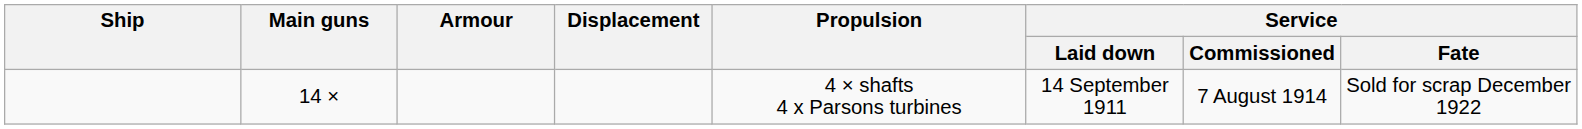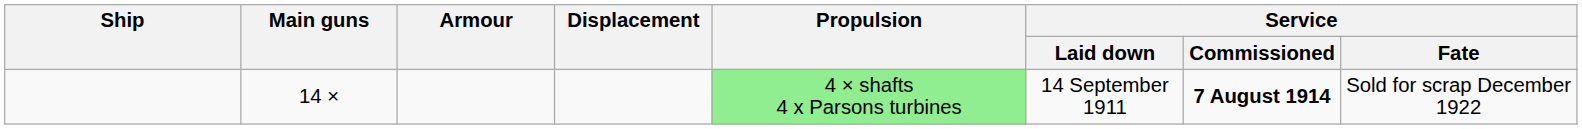(869, 96) no background -> (869, 96) lightgreen background
(1262, 96) normal -> (1262, 96) bold
